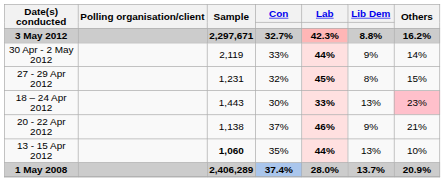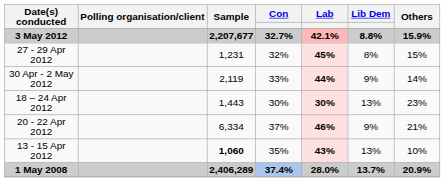(231, 36) 2,297,671 -> (231, 36) 2,207,677
(325, 36) 42.3% -> (325, 36) 42.1%
(417, 36) 16.2% -> (417, 36) 15.9%
rows swapped: (41, 55) <-> (41, 79)
(325, 103) 33% -> (325, 103) 30%
(417, 103) pink background -> (417, 103) no background
(231, 127) 1,138 -> (231, 127) 6,334
(325, 151) 44% -> (325, 151) 43%
